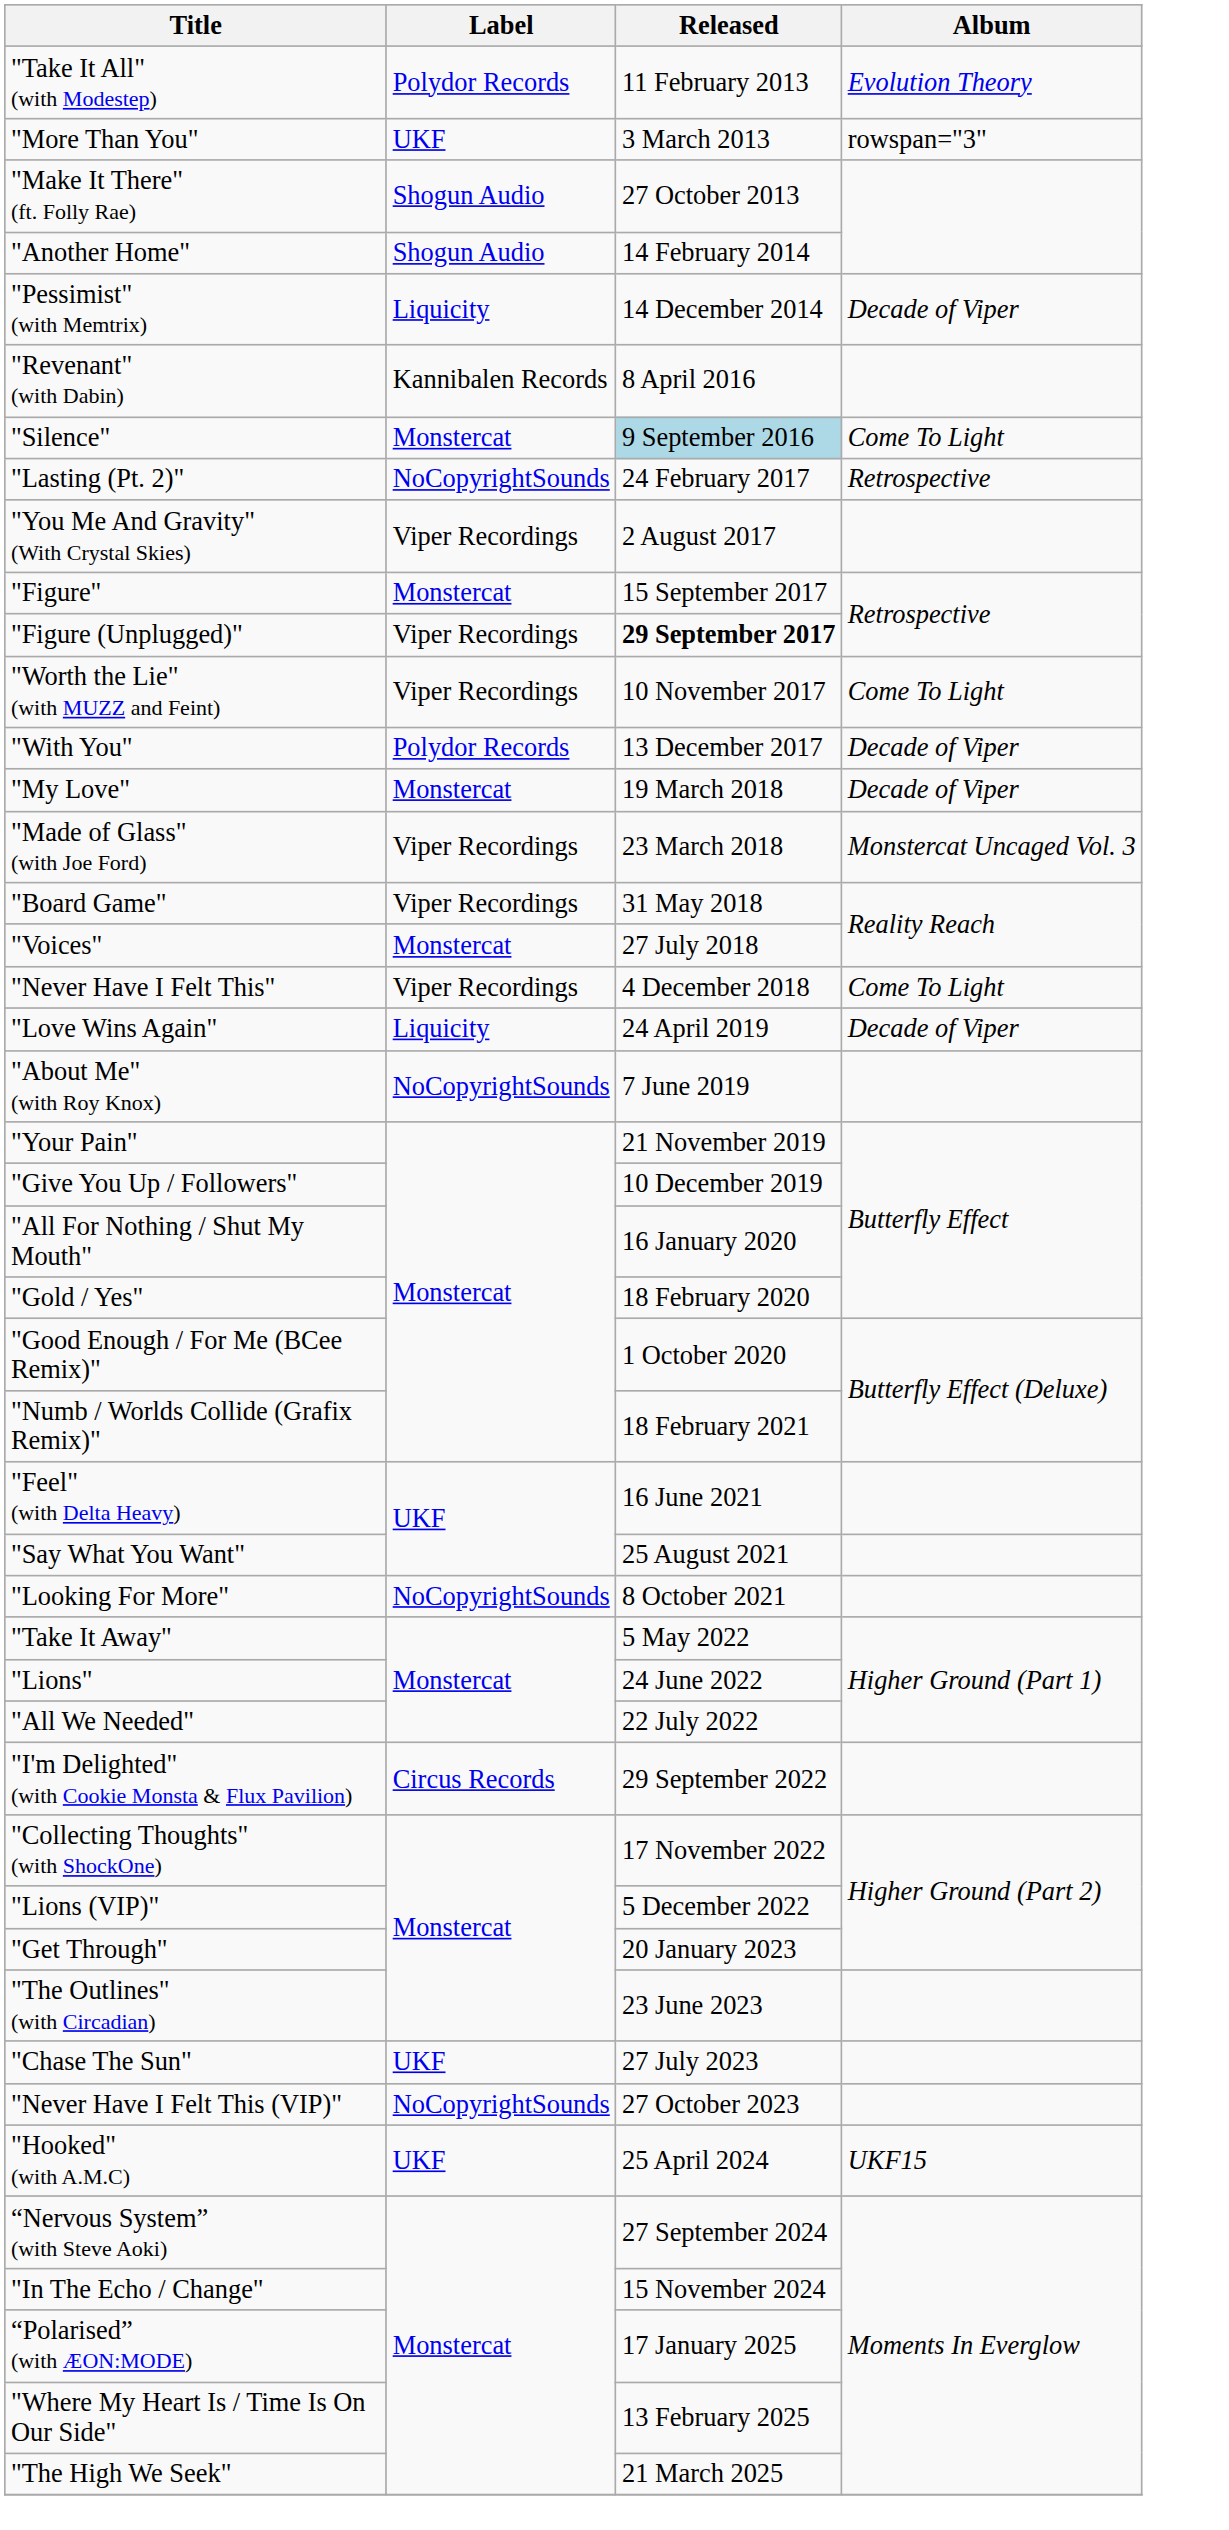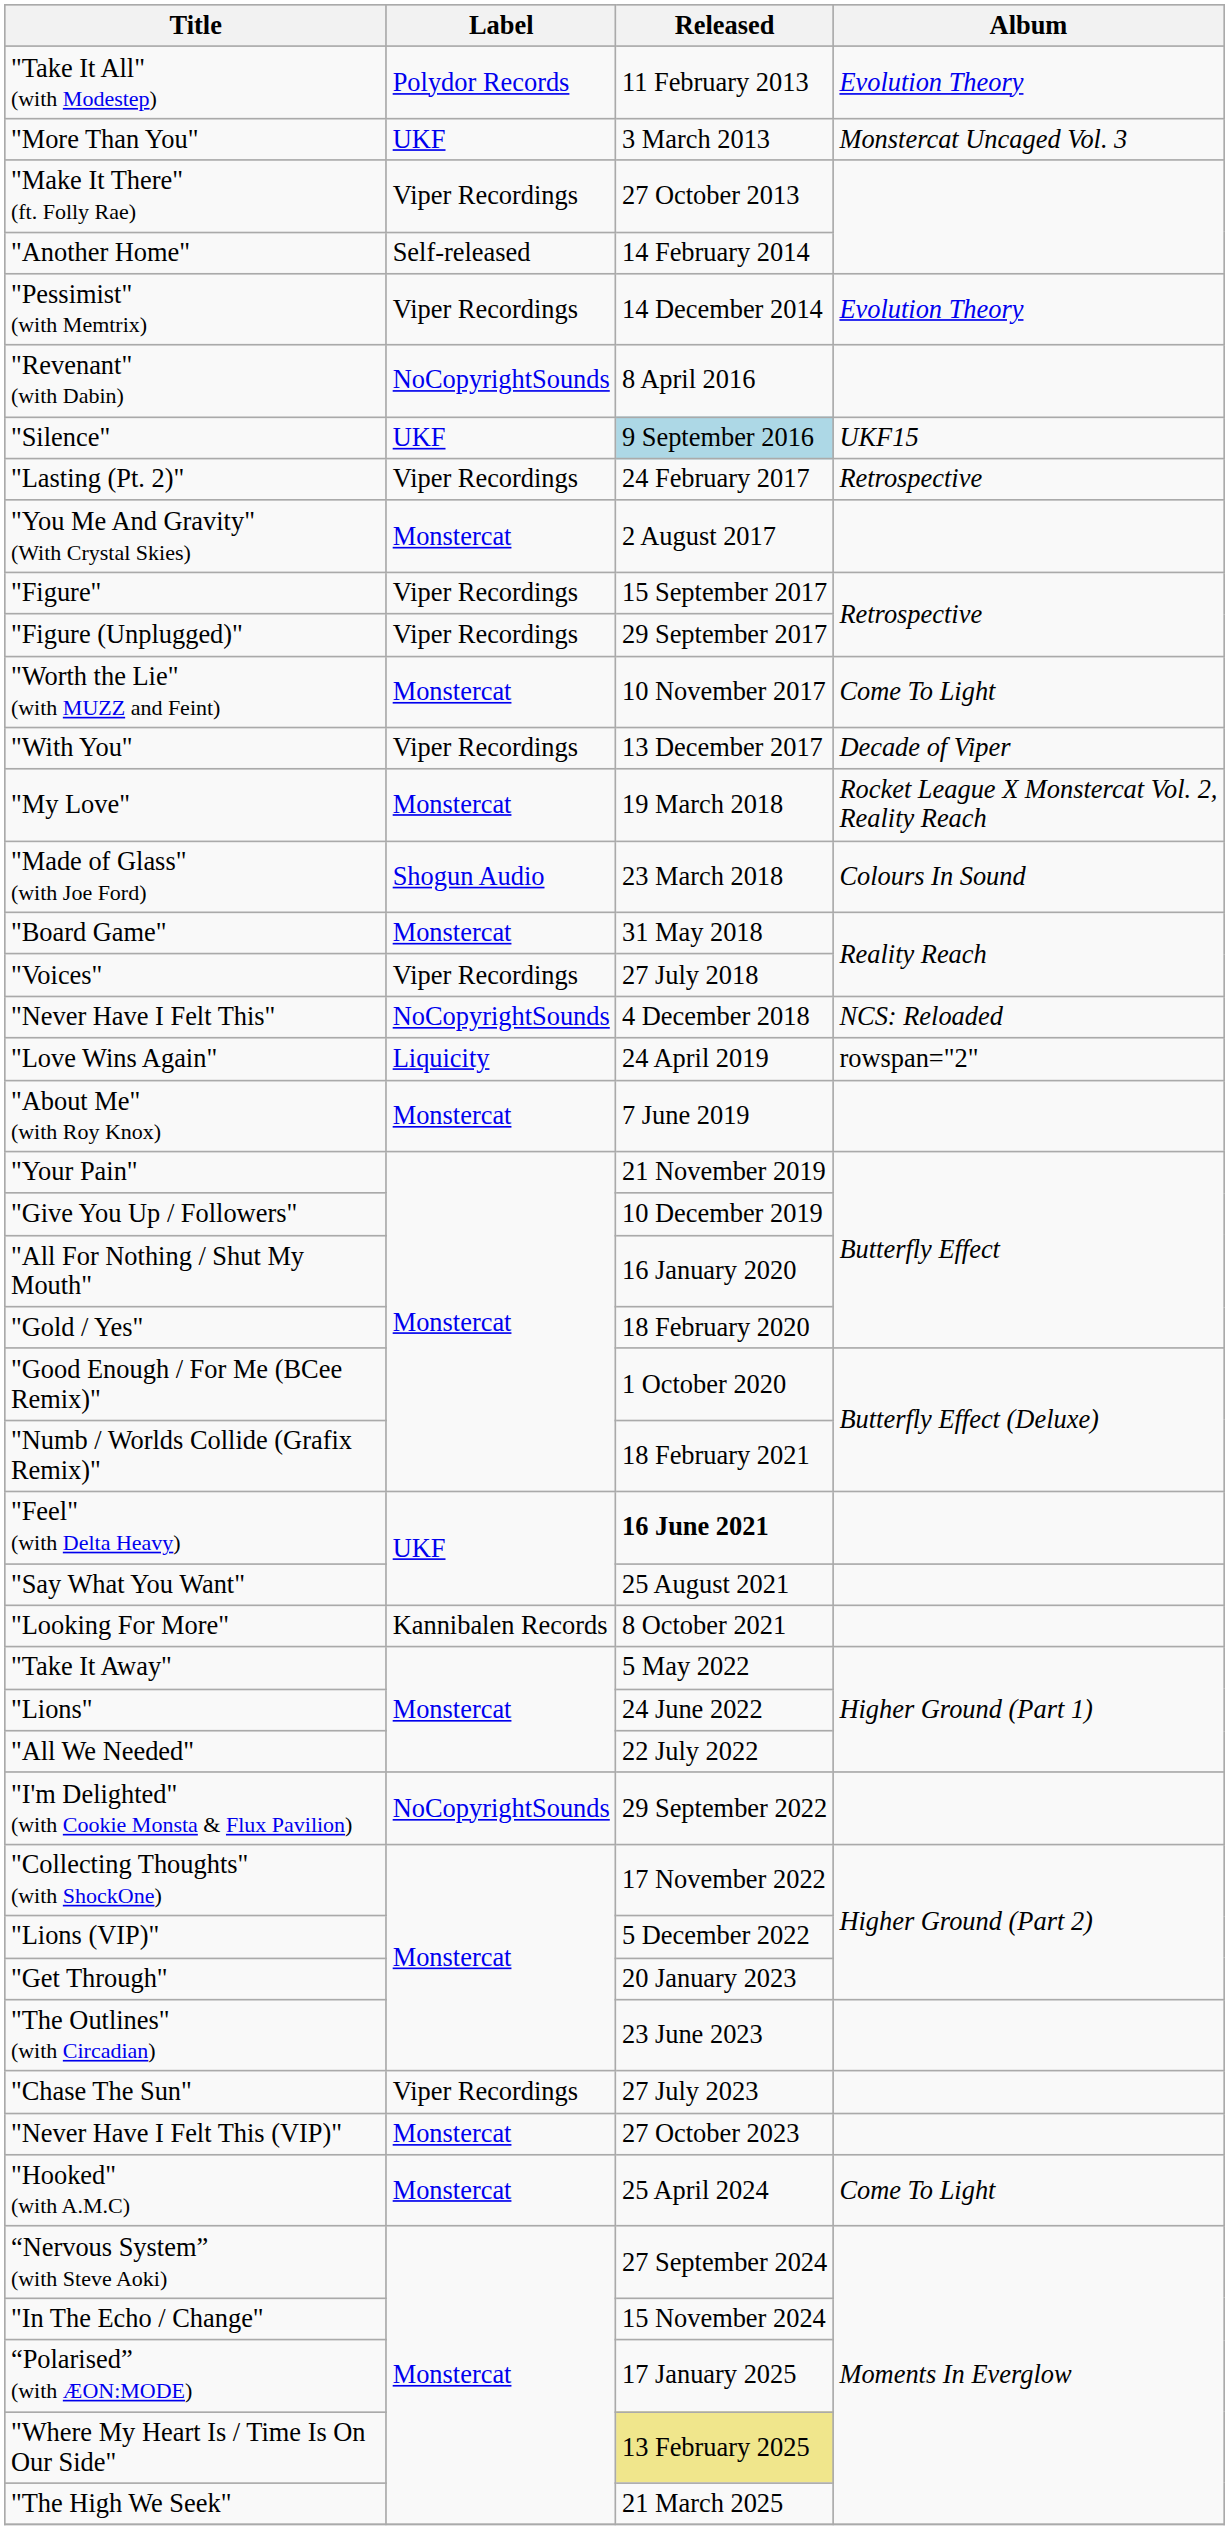(917, 138) rowspan="3" -> (983, 138) Monstercat Uncaged Vol. 3
(469, 195) Shogun Audio -> (485, 195) Viper Recordings
(469, 252) Shogun Audio -> (462, 252) Self-released
(441, 309) Liquicity -> (485, 309) Viper Recordings
(933, 309) Decade of Viper -> (931, 309) Evolution Theory
(500, 380) Kannibalen Records -> (501, 380) NoCopyrightSounds
(452, 437) Monstercat -> (419, 437) UKF
(926, 437) Come To Light -> (879, 437) UKF15
(501, 479) NoCopyrightSounds -> (485, 479) Viper Recordings
(485, 535) Viper Recordings -> (452, 535) Monstercat
(452, 592) Monstercat -> (485, 592) Viper Recordings
(729, 634) bold -> (725, 634) normal
(485, 691) Viper Recordings -> (452, 691) Monstercat
(481, 747) Polydor Records -> (485, 747) Viper Recordings
(933, 789) Decade of Viper -> (1028, 804) Rocket League X Monstercat Vol. 2, Reality Reach
(485, 846) Viper Recordings -> (469, 876) Shogun Audio
(992, 846) Monstercat Uncaged Vol. 3 -> (933, 876) Colours In Sound
(485, 903) Viper Recordings -> (452, 932) Monstercat
(452, 945) Monstercat -> (485, 974) Viper Recordings
(485, 986) Viper Recordings -> (501, 1016) NoCopyrightSounds
(926, 986) Come To Light -> (921, 1016) NCS: Reloaded
(933, 1028) Decade of Viper -> (909, 1058) rowspan="2"
(501, 1085) NoCopyrightSounds -> (452, 1115) Monstercat
(692, 1497) normal -> (695, 1527) bold
(501, 1596) NoCopyrightSounds -> (500, 1625) Kannibalen Records
(474, 1778) Circus Records -> (501, 1808) NoCopyrightSounds
(419, 2061) UKF -> (485, 2091) Viper Recordings
(501, 2103) NoCopyrightSounds -> (452, 2133) Monstercat
(419, 2160) UKF -> (452, 2190) Monstercat
(887, 2160) UKF15 -> (917, 2190) Come To Light
(716, 2417) no background -> (716, 2446) khaki background
